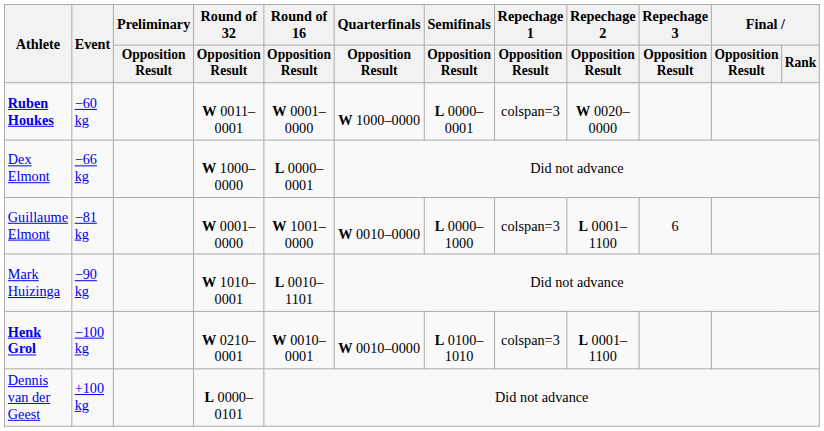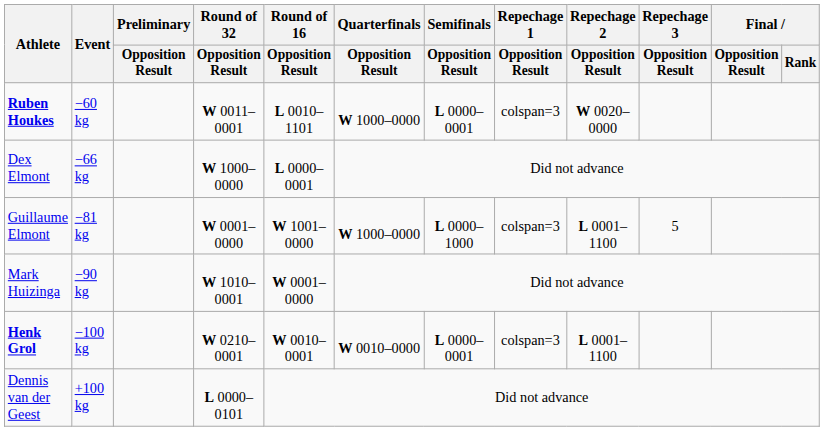(299, 120) W 0001–0000 -> (299, 120) L 0010–1101
(379, 234) W 0010–0000 -> (379, 234) W 1000–0000
(675, 226) 6 -> (675, 226) 5
(299, 291) L 0010–1101 -> (299, 291) W 0001–0000
(459, 349) L 0100–1010 -> (459, 349) L 0000–0001
